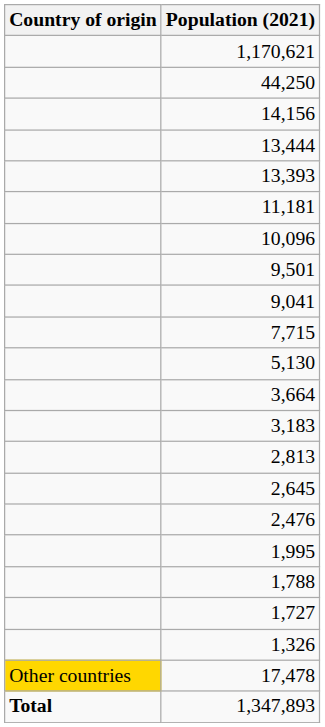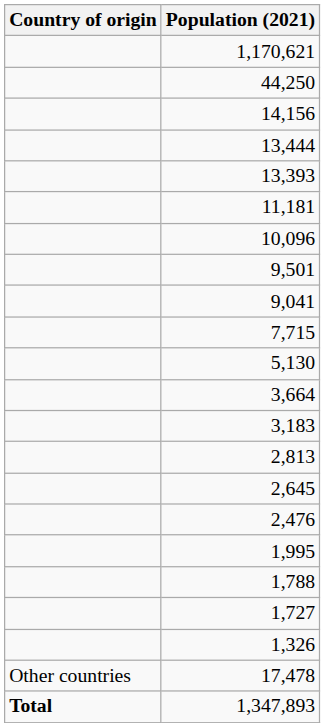(70, 675) gold background -> (70, 675) no background
